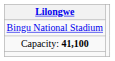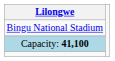(55, 43) no background -> (55, 43) lightblue background
